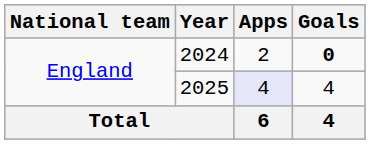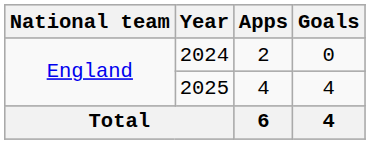(329, 55) bold -> (329, 55) normal
(263, 88) lavender background -> (263, 88) no background
